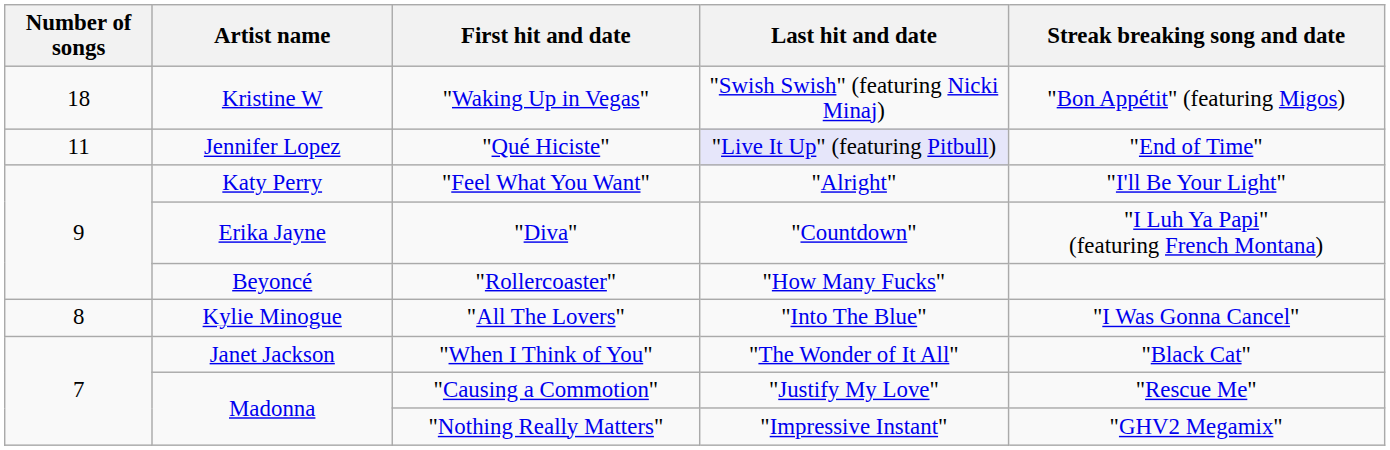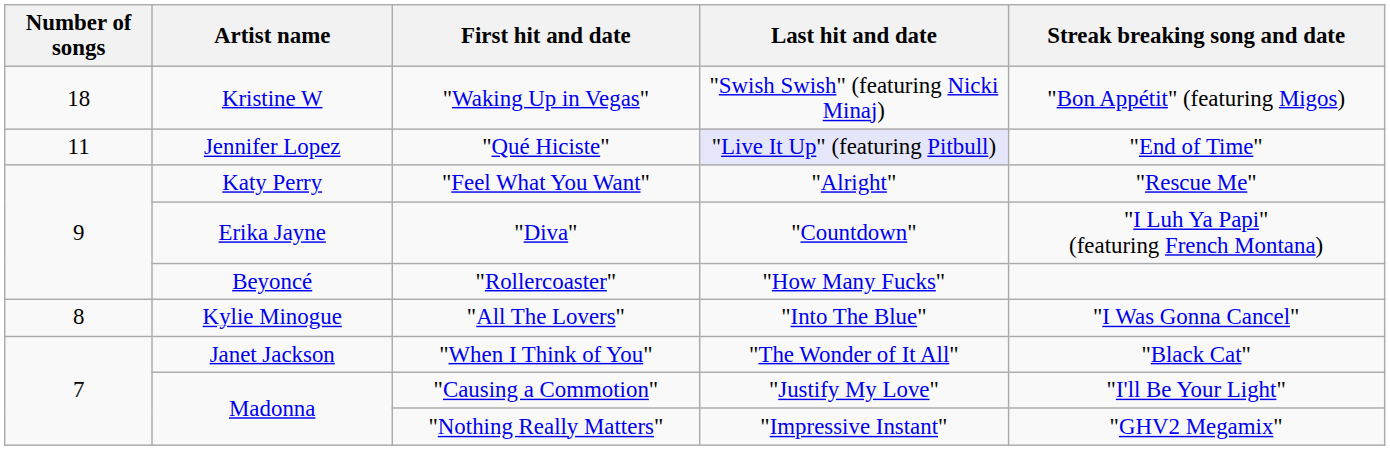(1196, 182) "I'll Be Your Light" -> (1196, 182) "Rescue Me"
(1196, 390) "Rescue Me" -> (1196, 390) "I'll Be Your Light"
